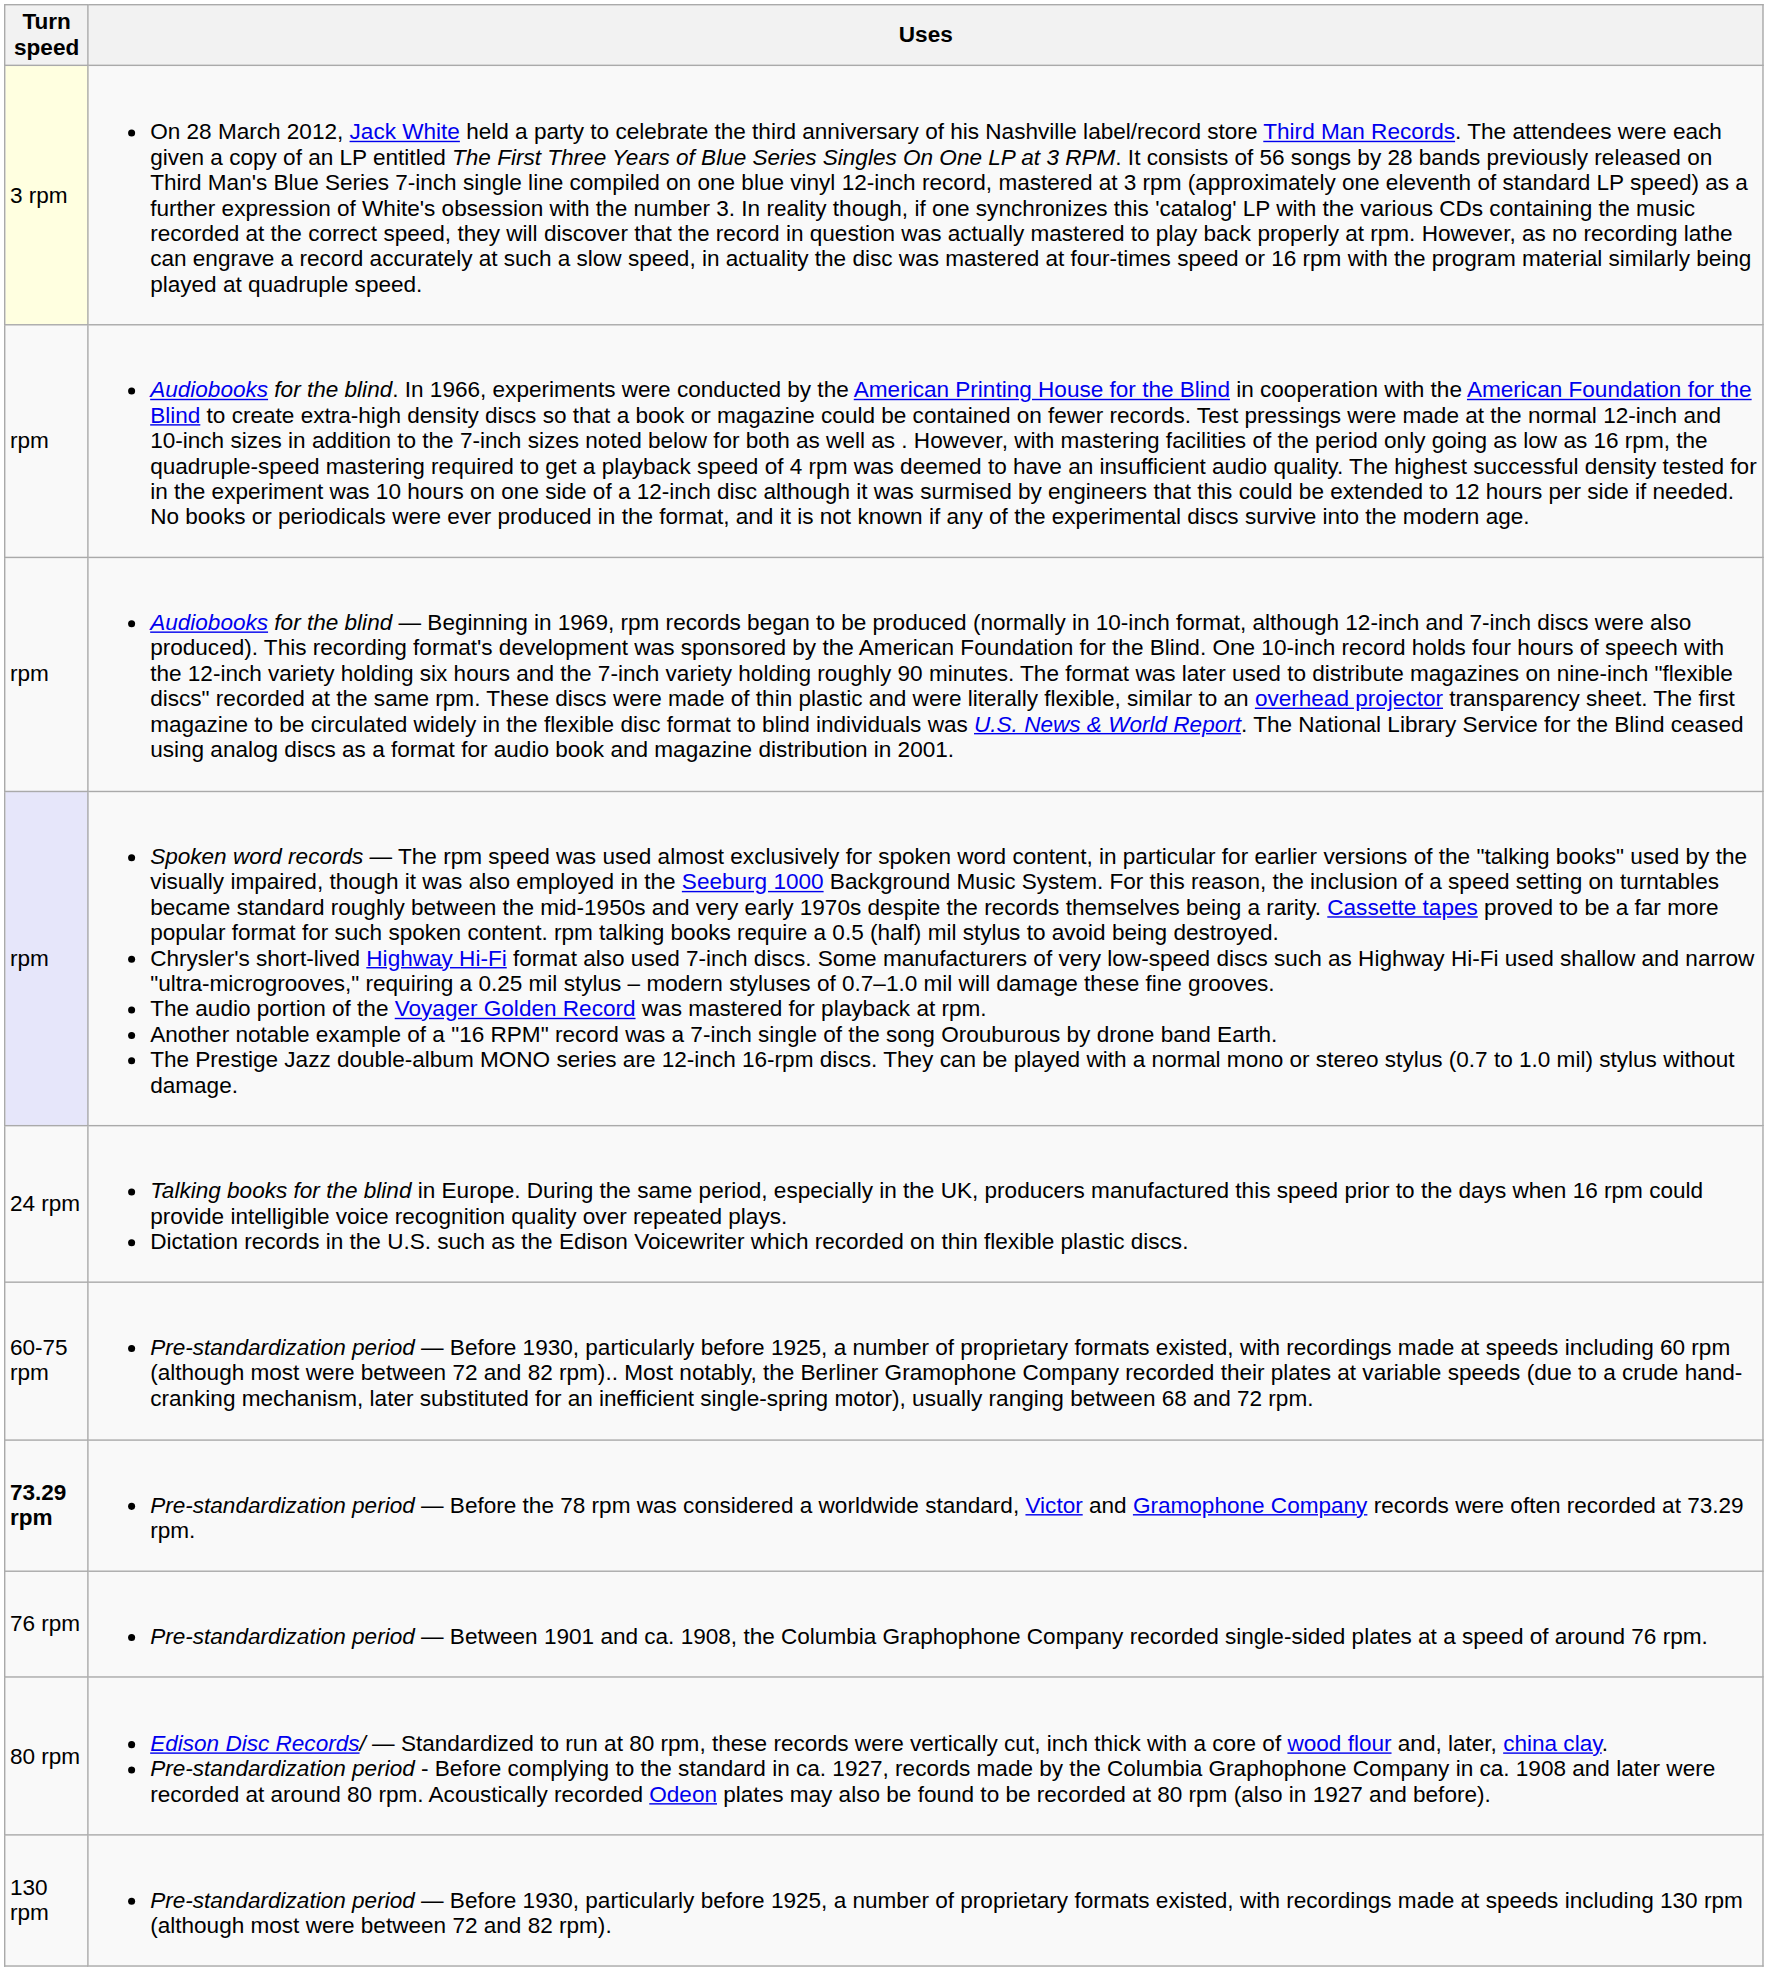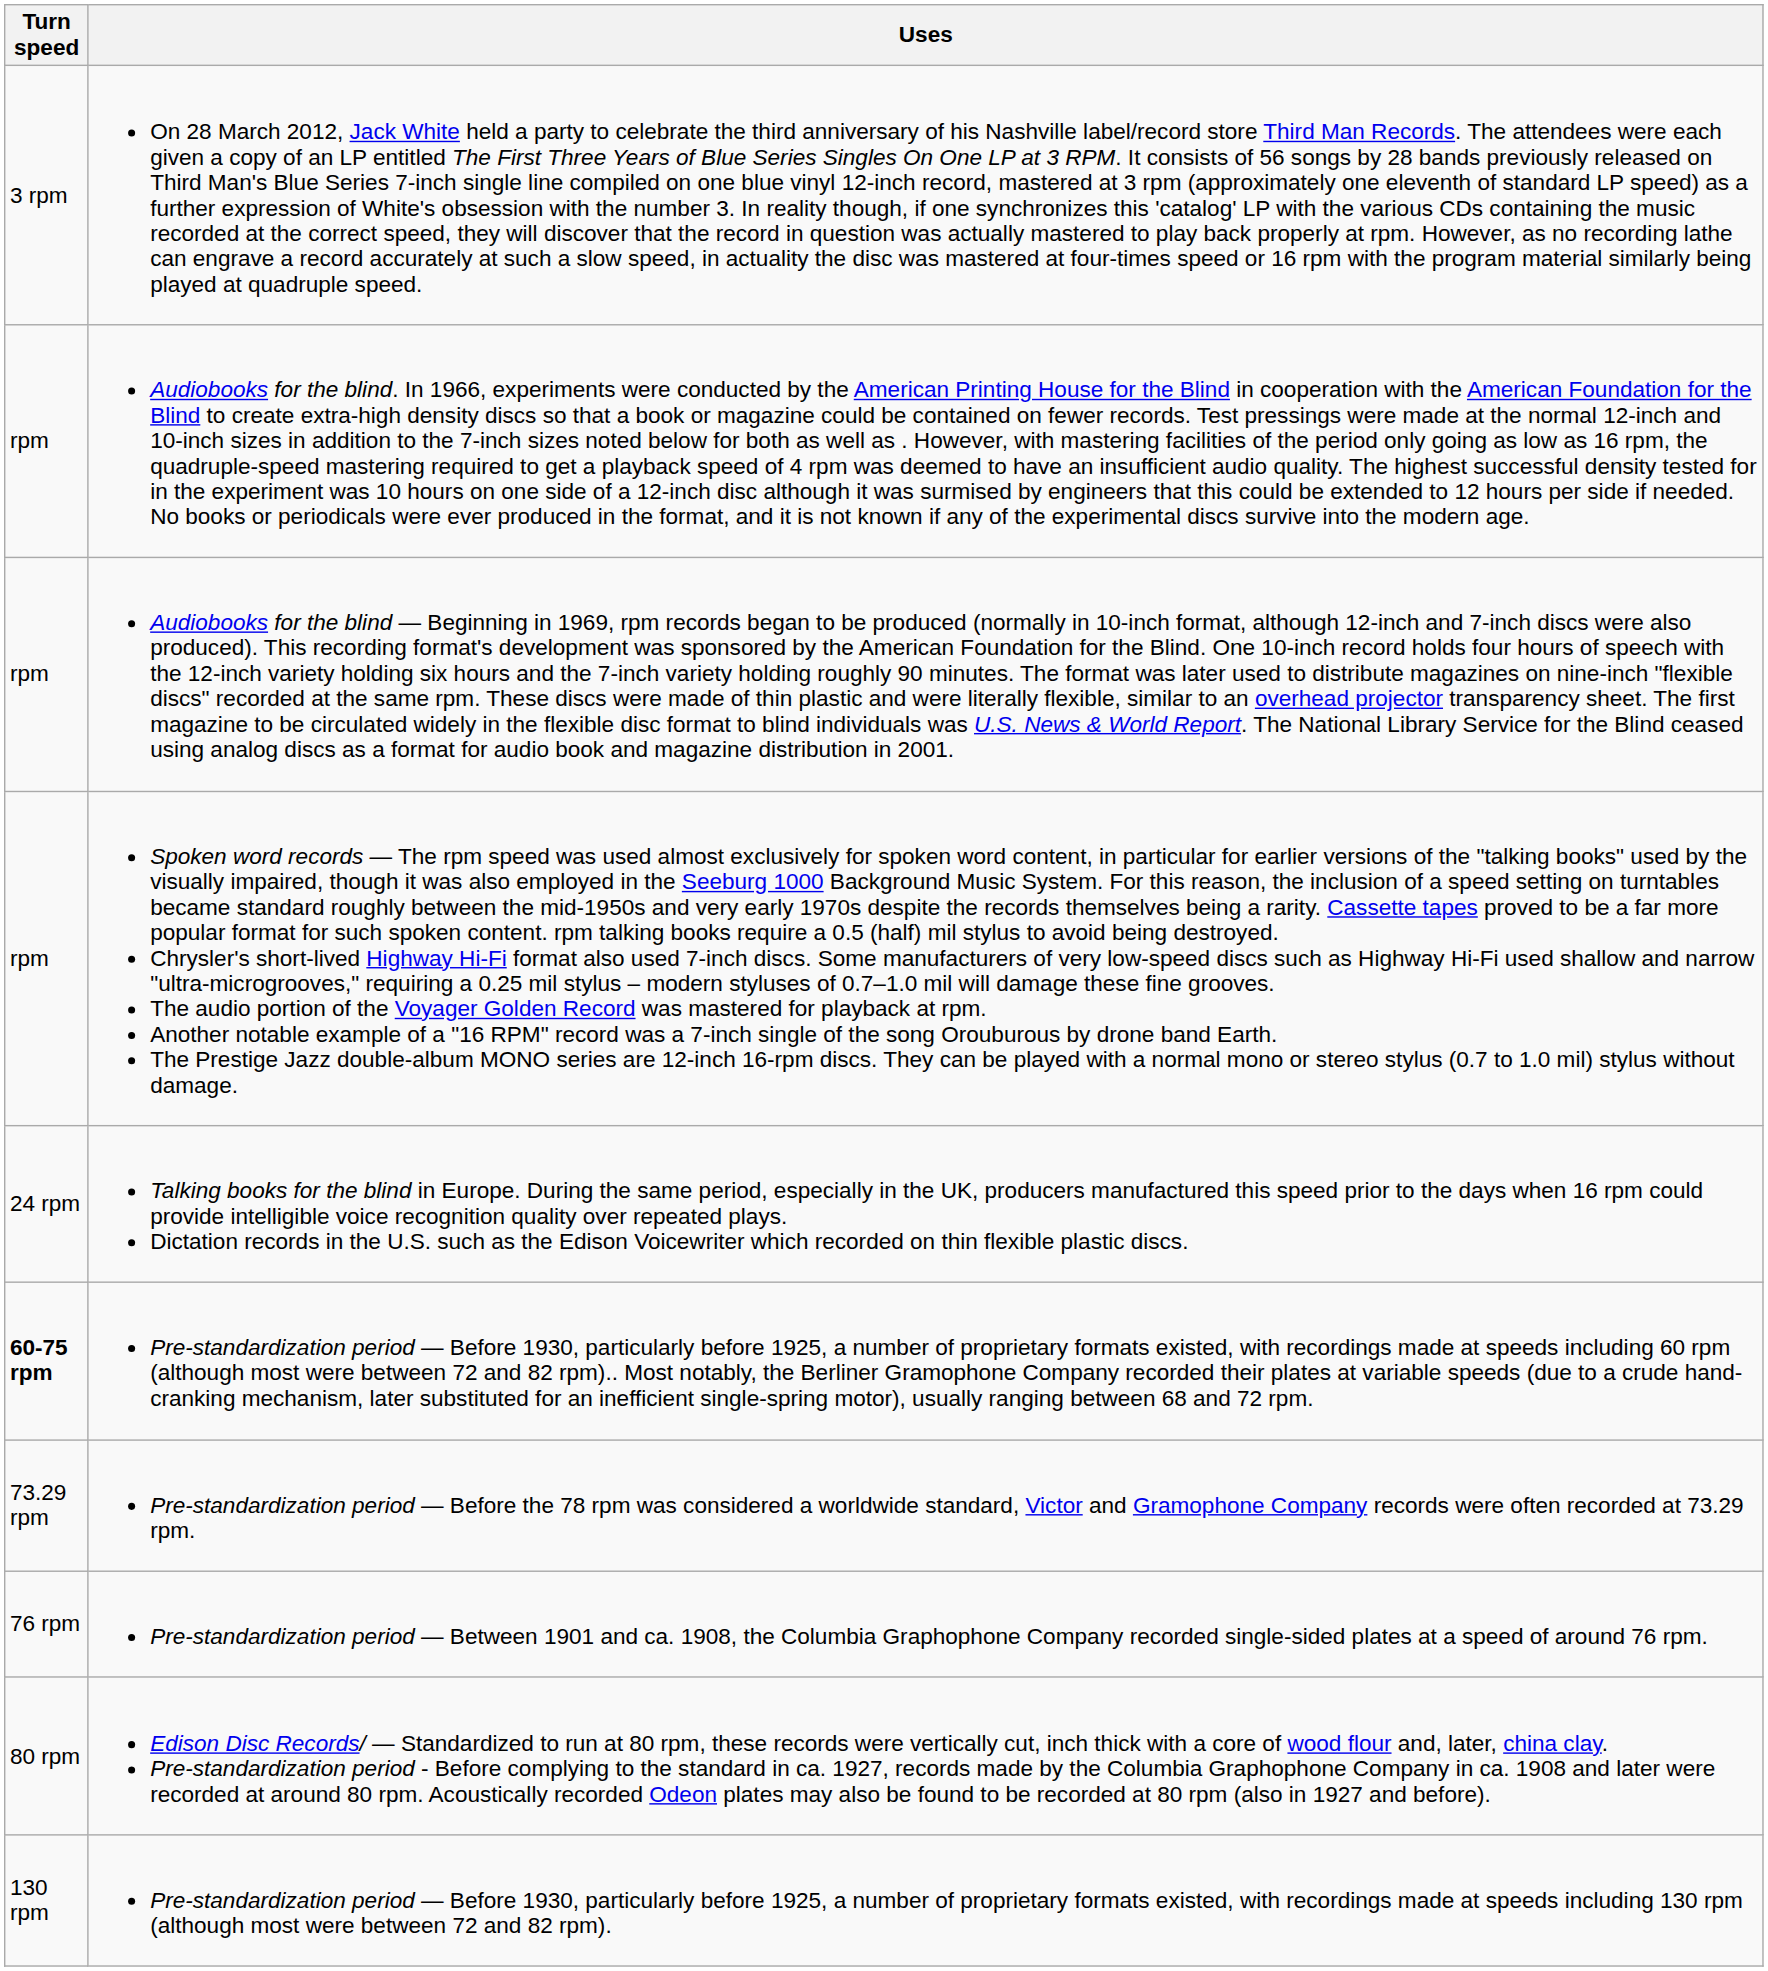(39, 194) lightyellow background -> (39, 194) no background
(29, 957) lavender background -> (29, 957) no background
(39, 1360) normal -> (39, 1360) bold
(38, 1505) bold -> (38, 1505) normal
